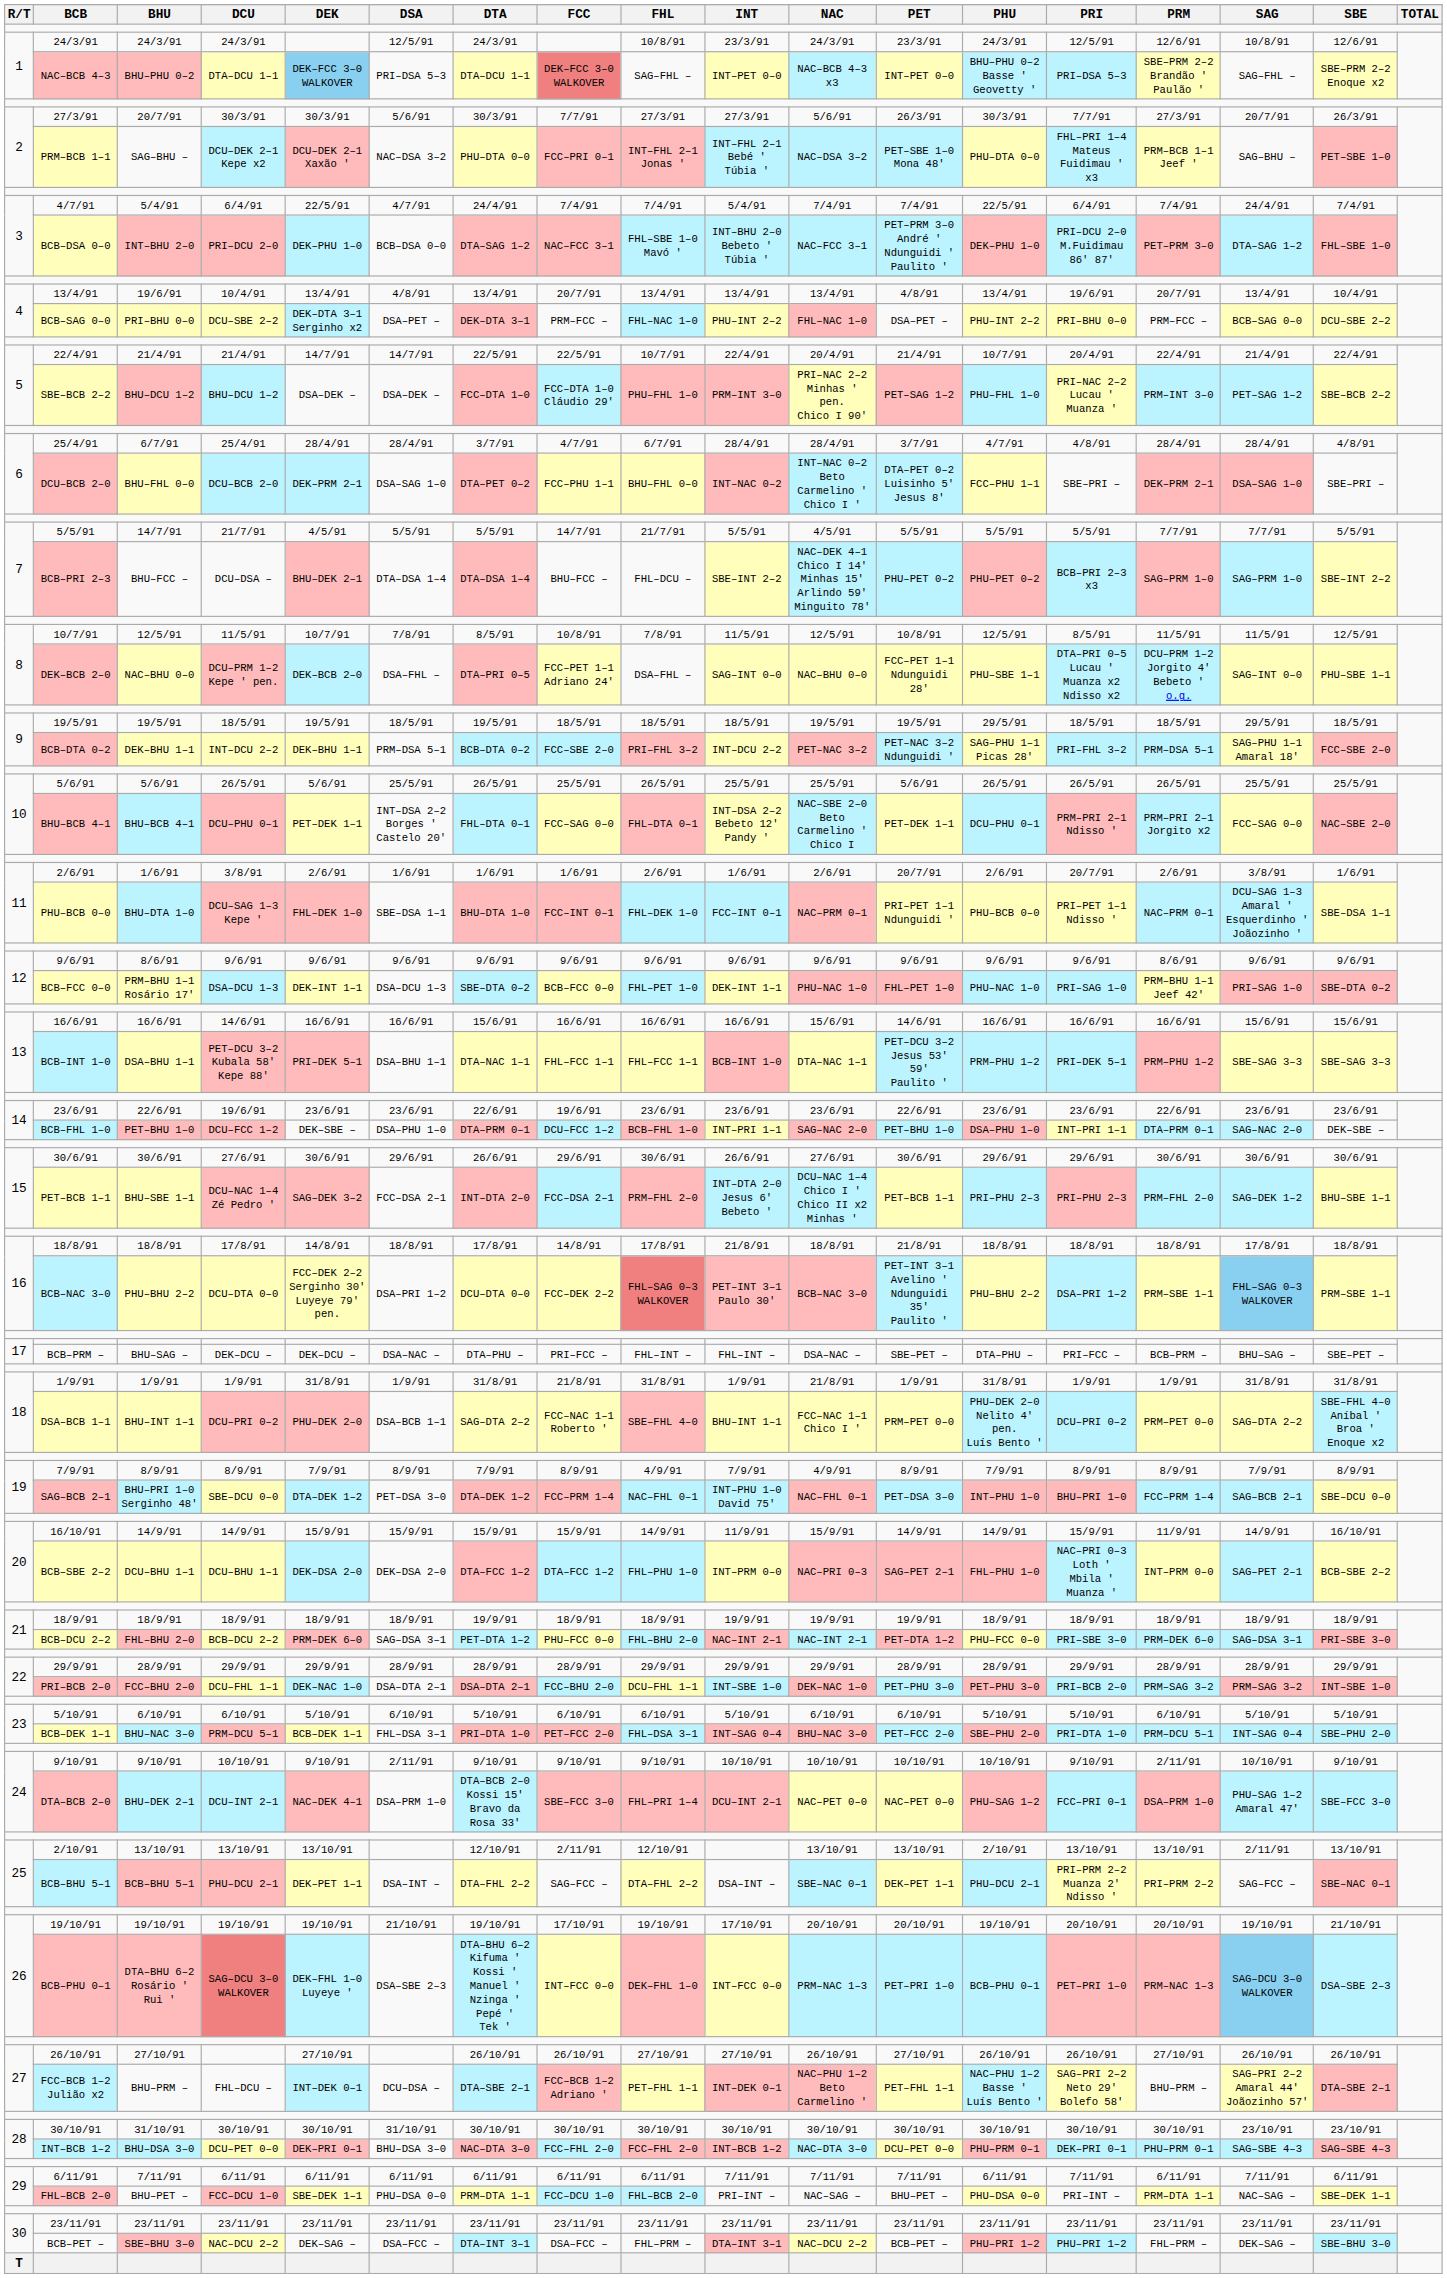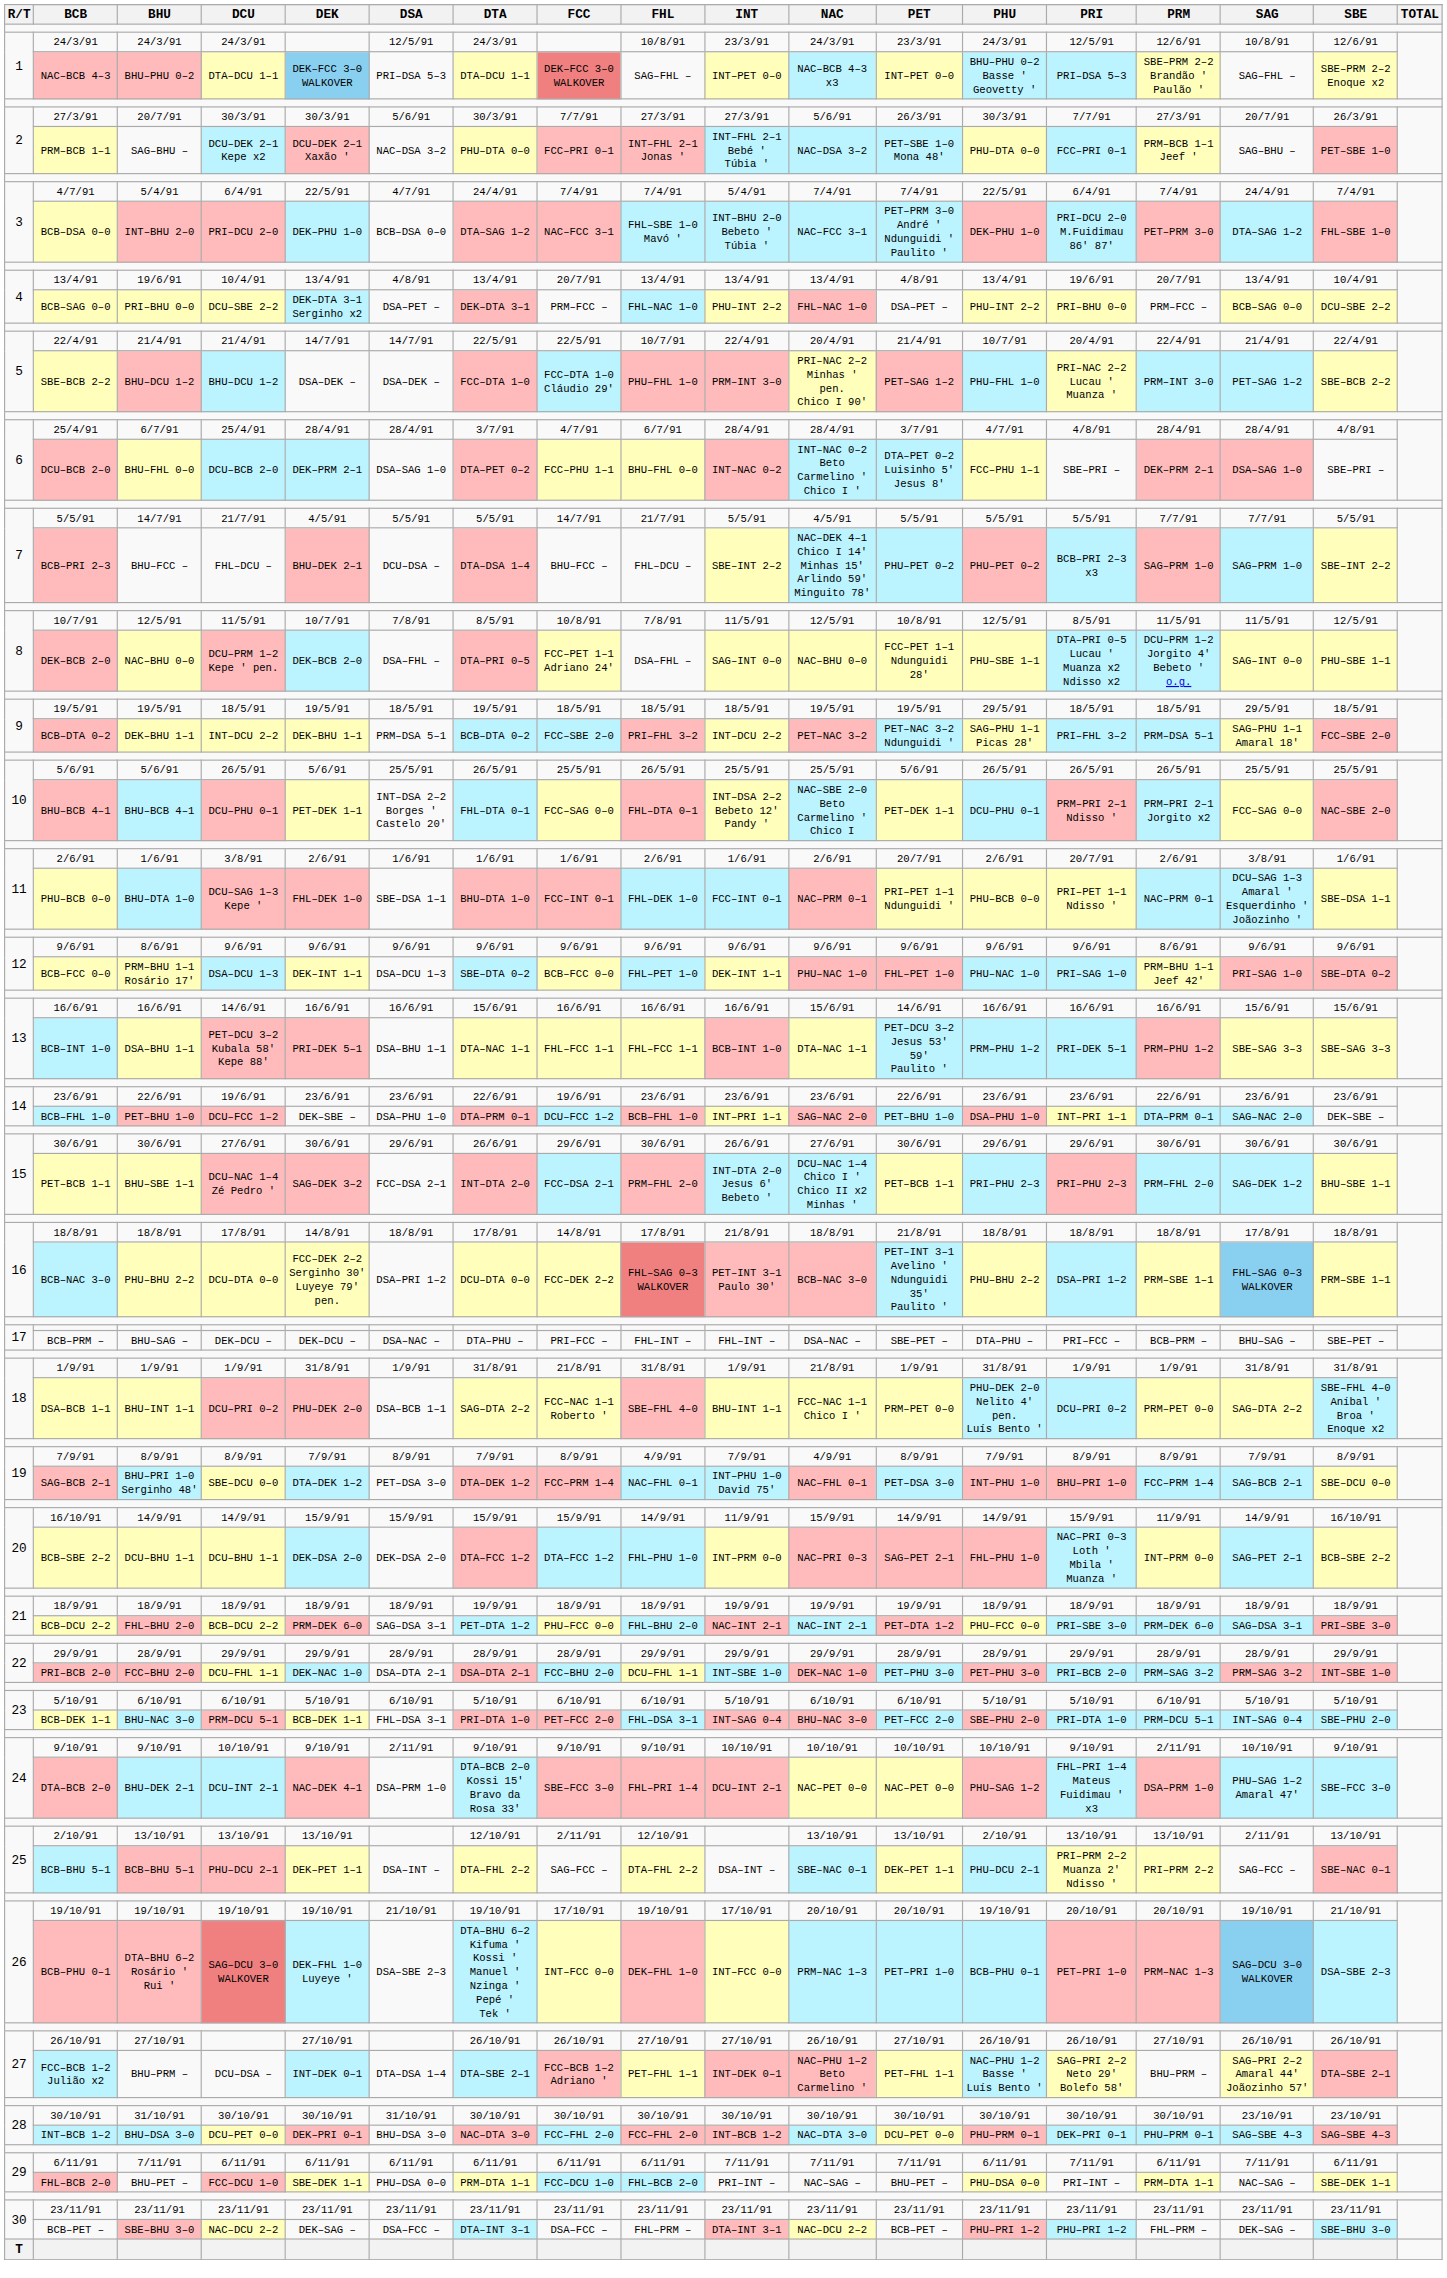(1092, 158) FHL–PRI 1–4 Mateus Fuidimau ' x3 -> (1092, 151) FCC–PRI 0–1
(243, 580) DCU–DSA – -> (243, 566) FHL–DCU –
(411, 580) DTA–DSA 1–4 -> (411, 566) DCU–DSA –
(1092, 1802) FCC–PRI 0–1 -> (1092, 1788) FHL–PRI 1–4 Mateus Fuidimau ' x3
(243, 2089) FHL–DCU – -> (243, 2075) DCU–DSA –
(411, 2089) DCU–DSA – -> (411, 2075) DTA–DSA 1–4
